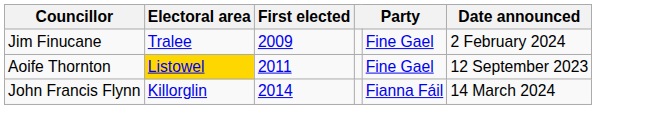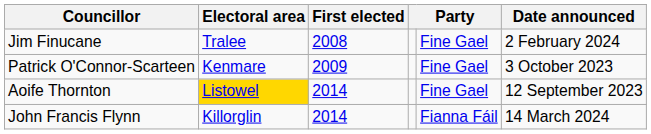(275, 41) 2009 -> (330, 41) 2008
+ row: (102, 66)
(275, 66) 2011 -> (330, 91) 2014
